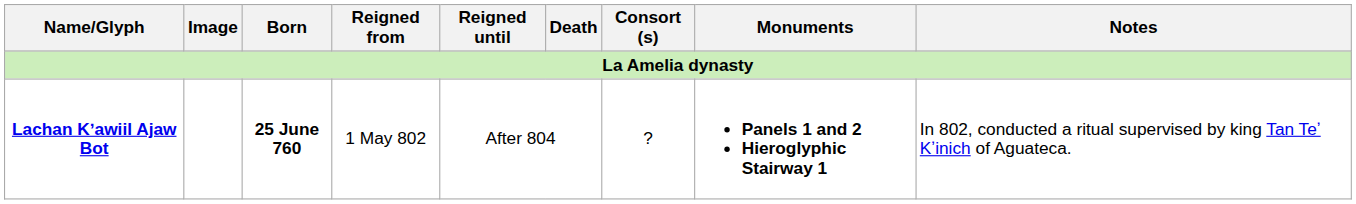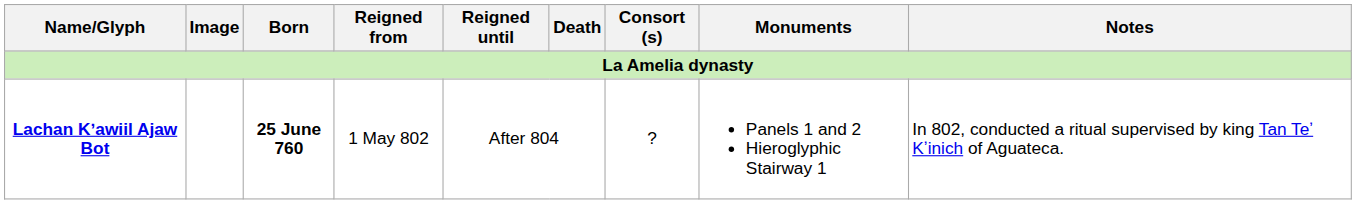(805, 149) bold -> (803, 149) normal
